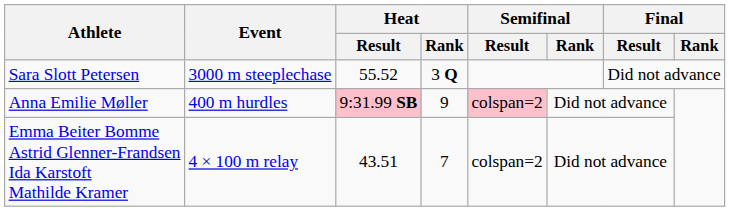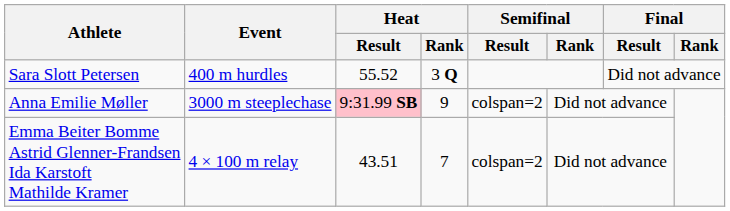(260, 74) 3000 m steeplechase -> (238, 74) 400 m hurdles
(238, 103) 400 m hurdles -> (260, 103) 3000 m steeplechase
(507, 103) pink background -> (507, 103) no background
